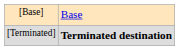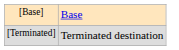(116, 35) bold -> (112, 35) normal
